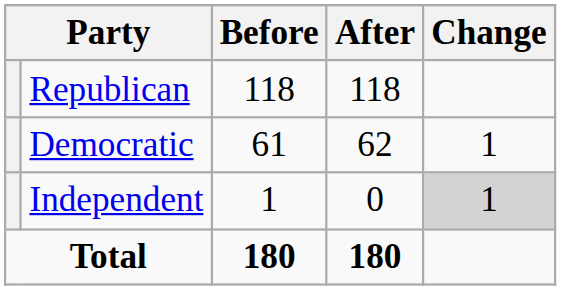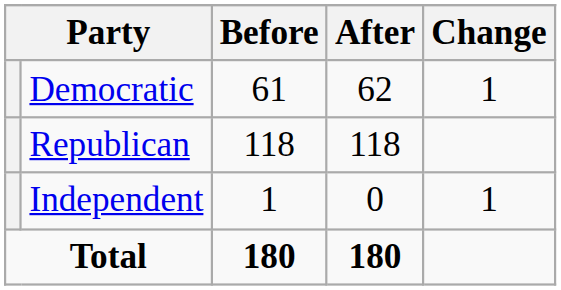rows swapped: (110, 88) <-> (112, 144)
(489, 199) lightgrey background -> (489, 199) no background
